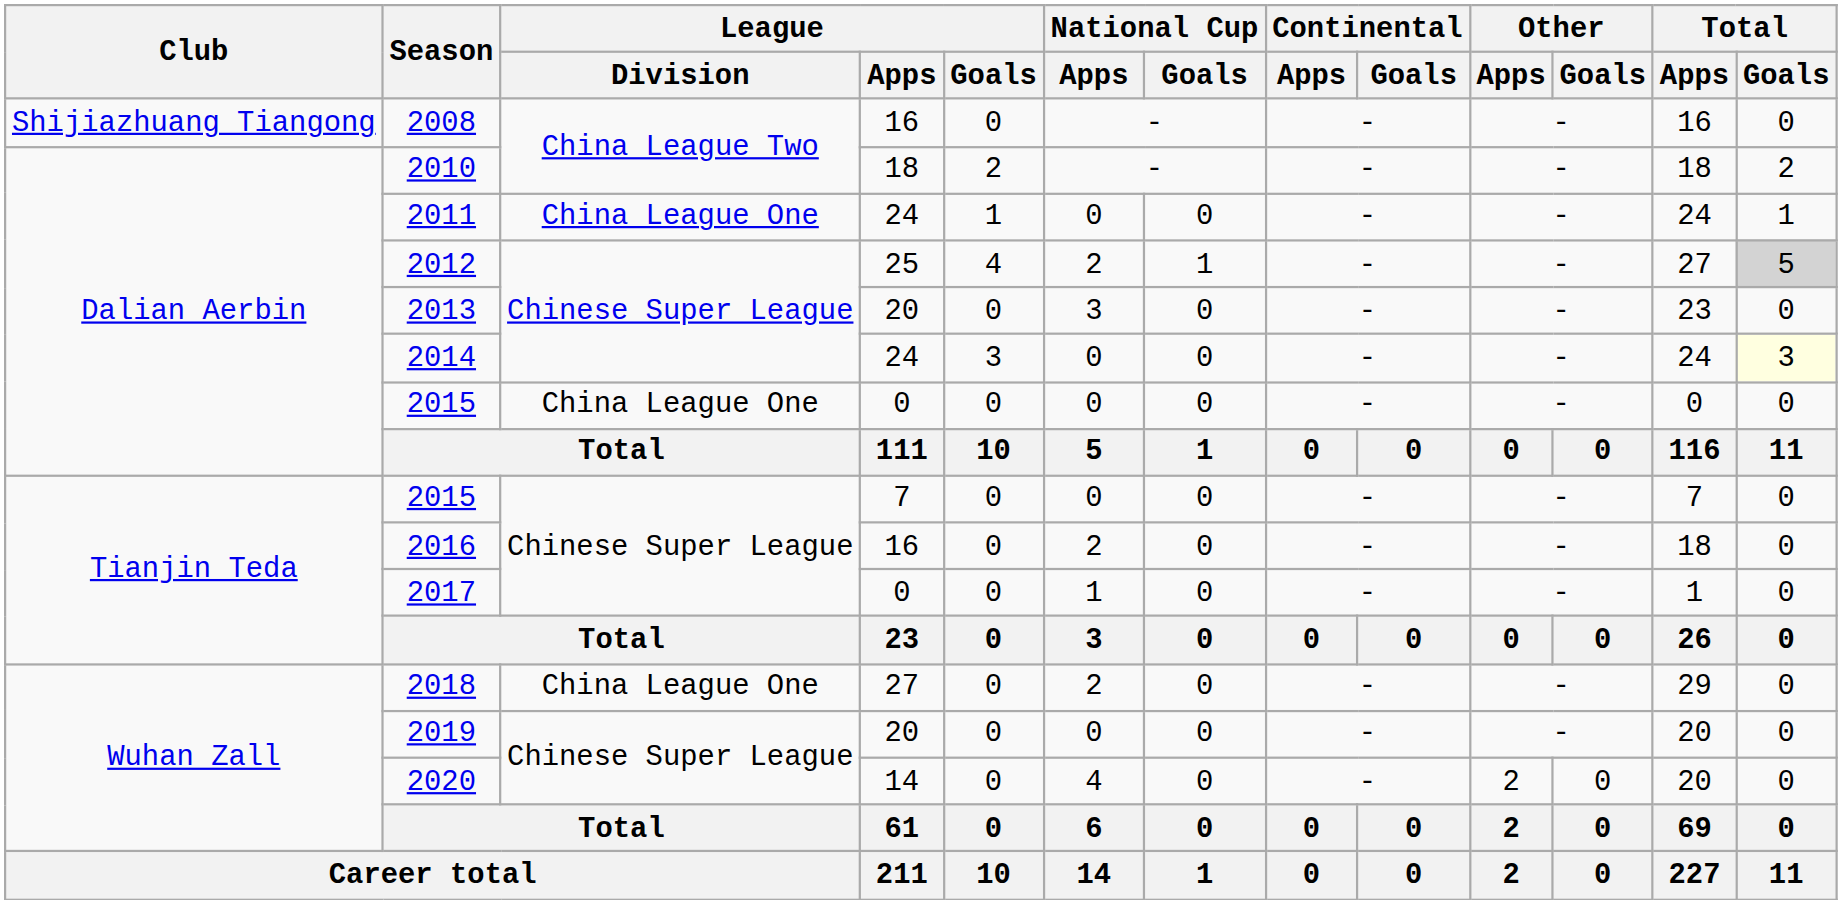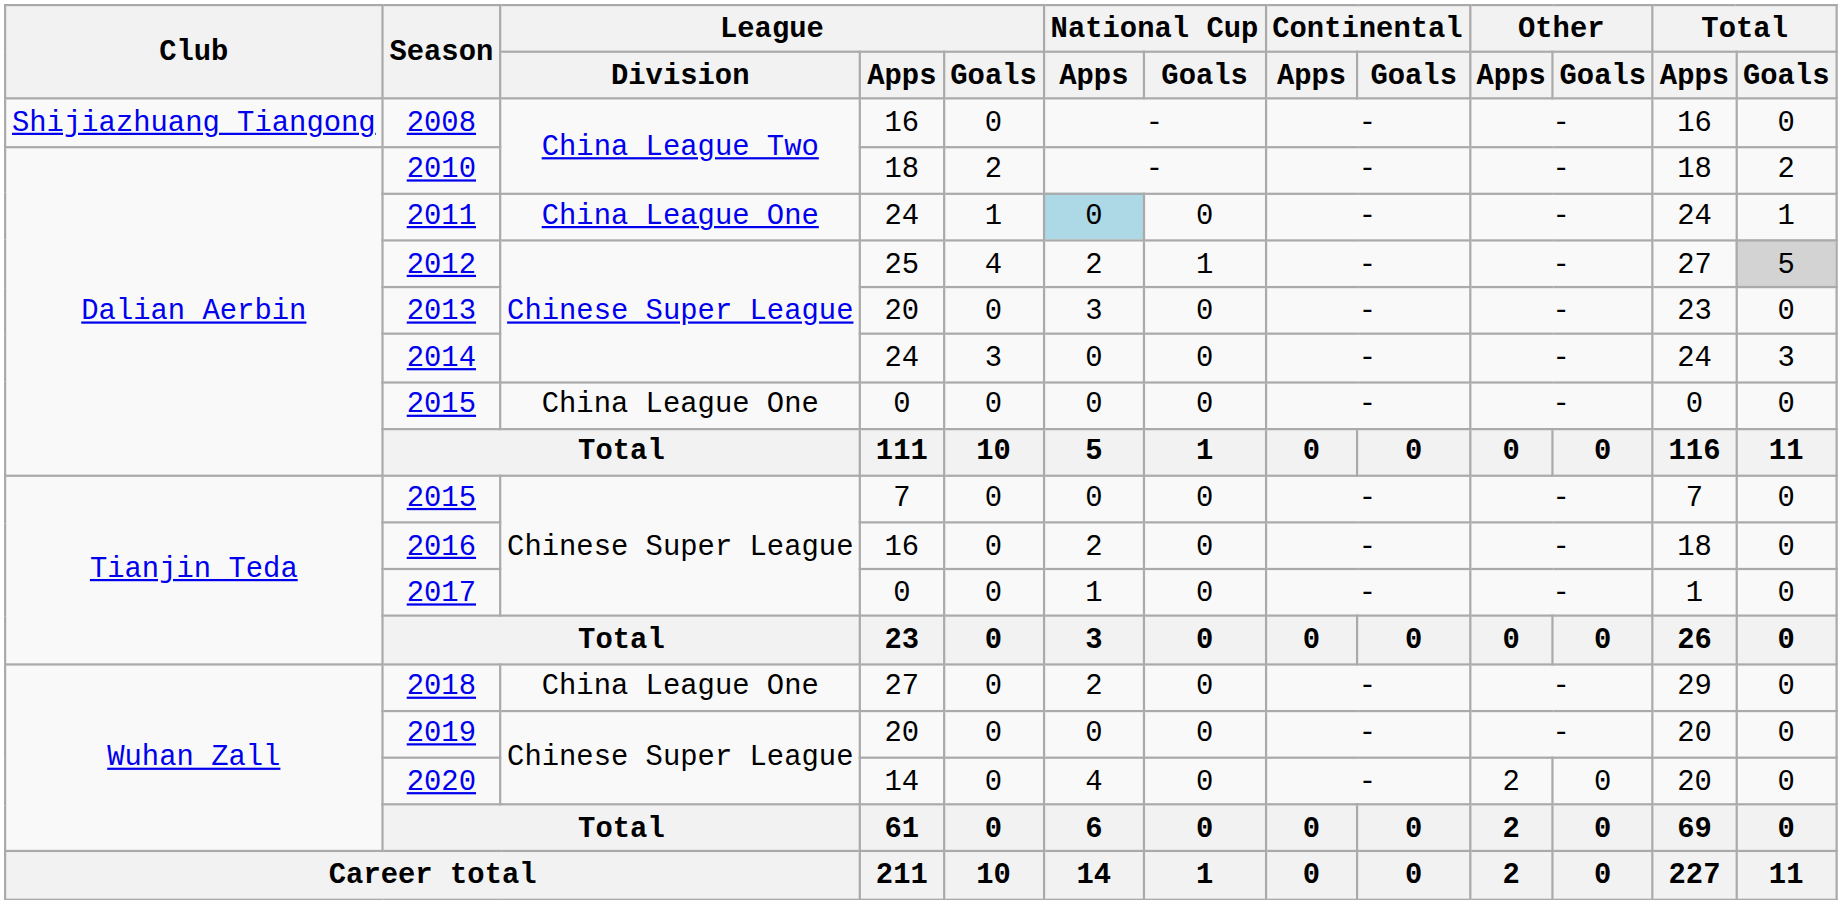(1094, 217) no background -> (1094, 217) lightblue background
(1786, 358) lightyellow background -> (1786, 358) no background
